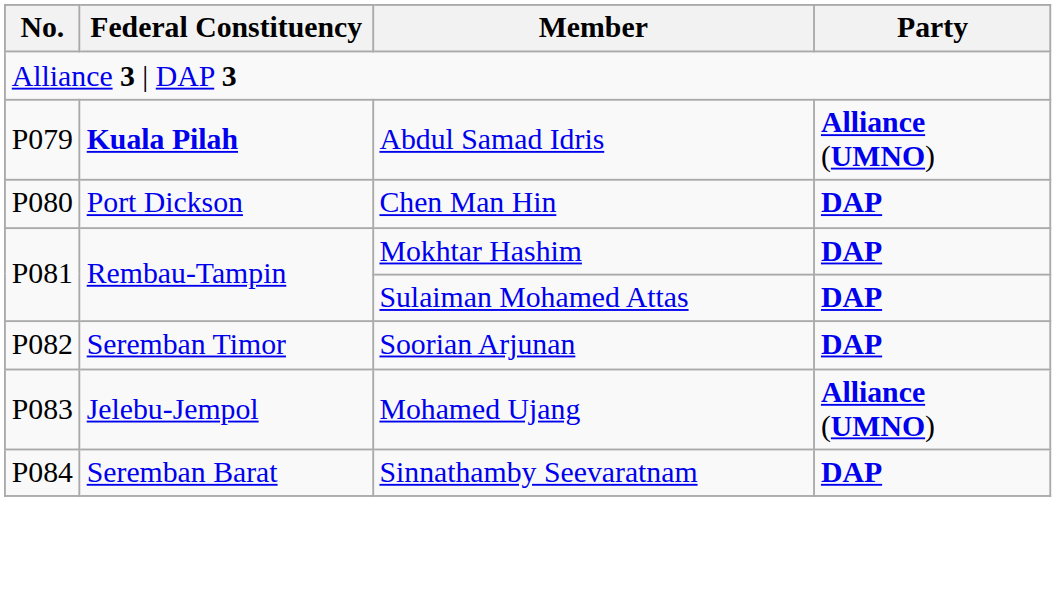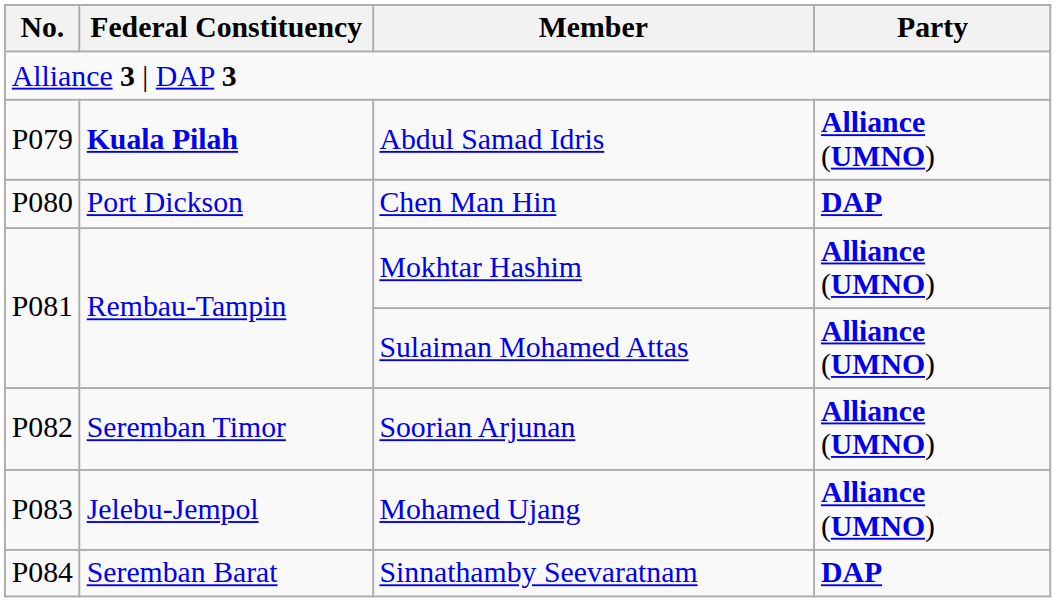(852, 250) DAP -> (878, 267) Alliance (UMNO)
(852, 297) DAP -> (878, 347) Alliance (UMNO)
(852, 344) DAP -> (878, 428) Alliance (UMNO)
